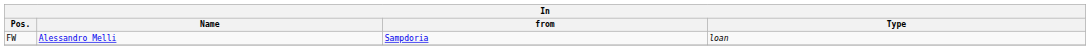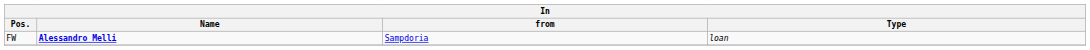(78, 38) normal -> (78, 38) bold
